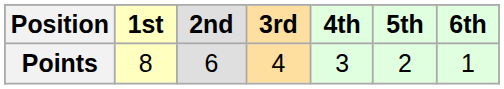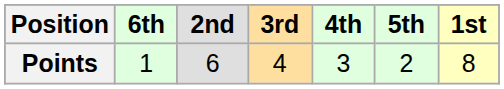columns swapped: (146, 24) <-> (468, 24)
